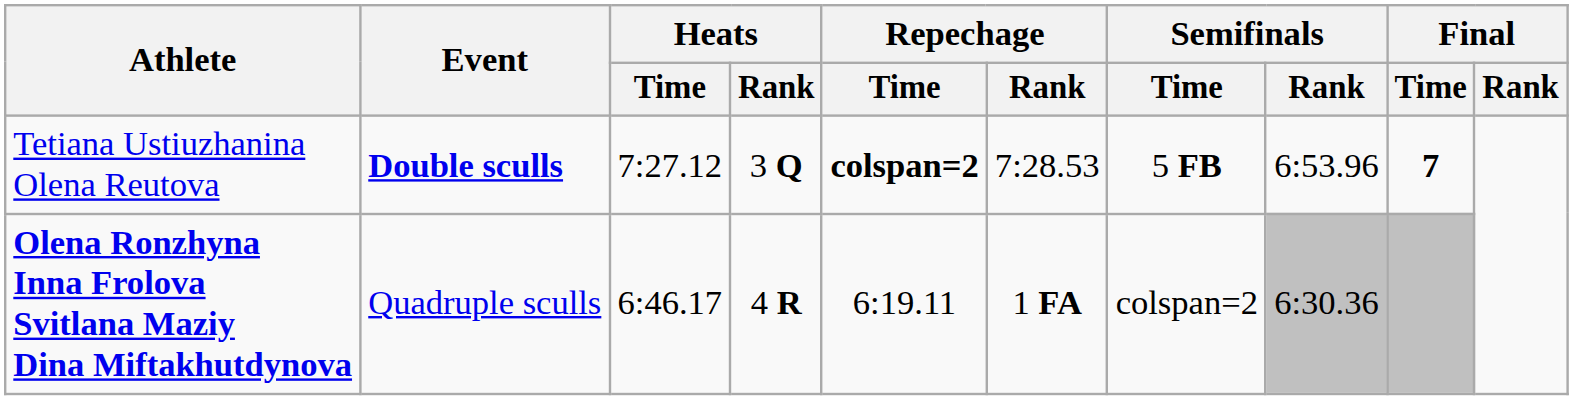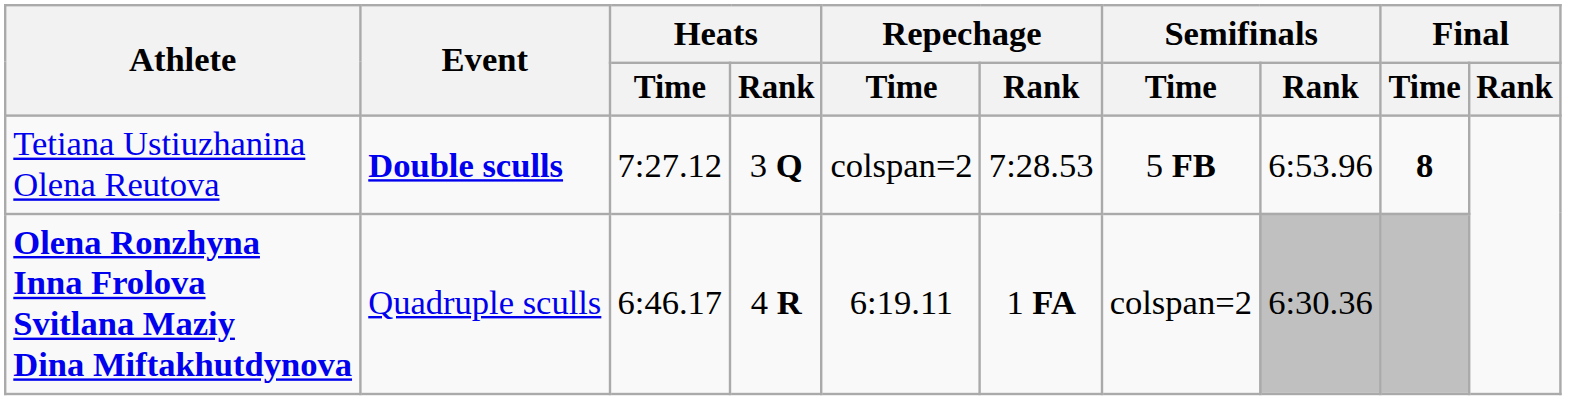(905, 164) bold -> (902, 164) normal
(1431, 164) 7 -> (1425, 164) 8
